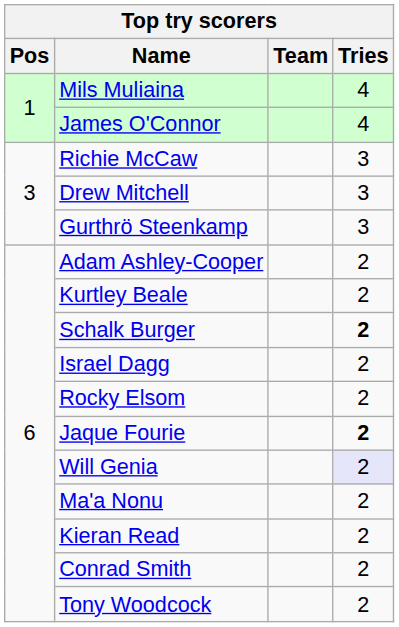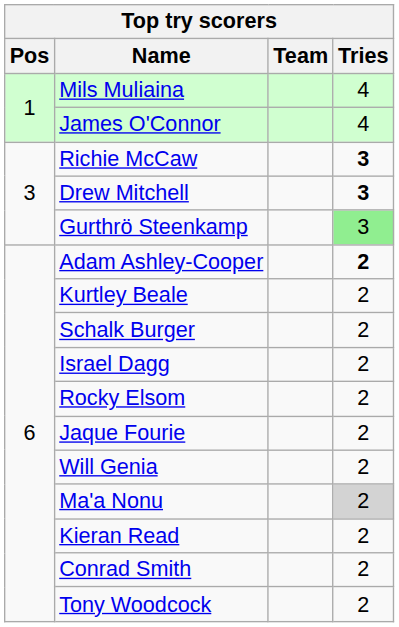(363, 158) normal -> (363, 158) bold
(363, 192) normal -> (363, 192) bold
(363, 227) no background -> (363, 227) lightgreen background
(363, 261) normal -> (363, 261) bold
(363, 329) bold -> (363, 329) normal
(363, 432) bold -> (363, 432) normal
(363, 466) lavender background -> (363, 466) no background
(363, 501) no background -> (363, 501) lightgrey background
